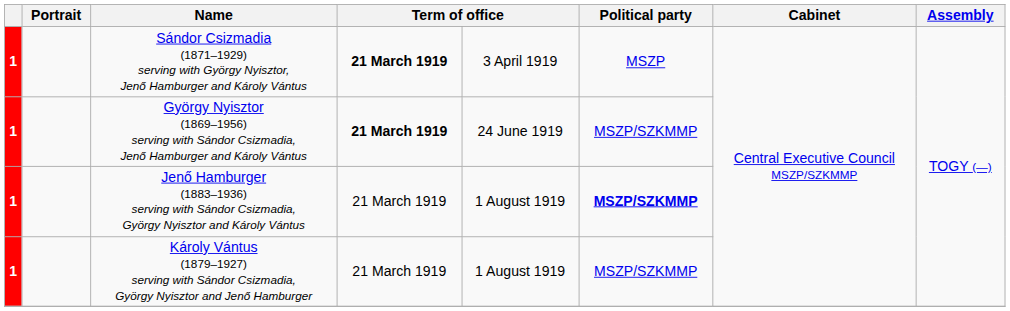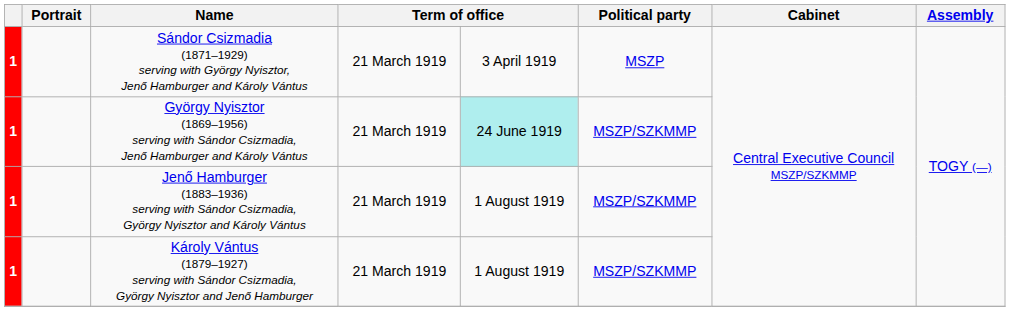(399, 61) bold -> (399, 61) normal
(399, 131) bold -> (399, 131) normal
(520, 131) no background -> (519, 131) paleturquoise background
(646, 201) bold -> (645, 201) normal
